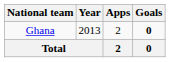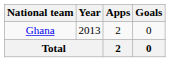(149, 30) bold -> (149, 30) normal
